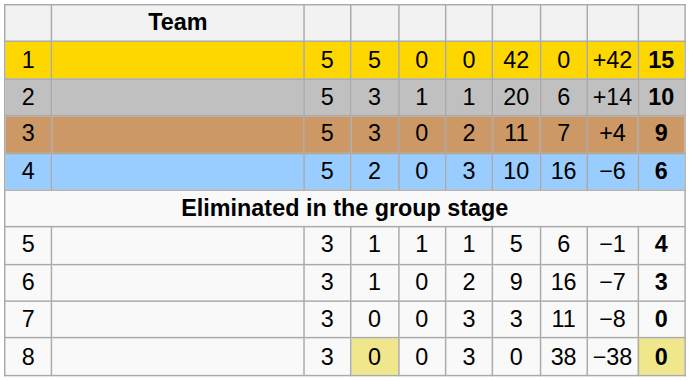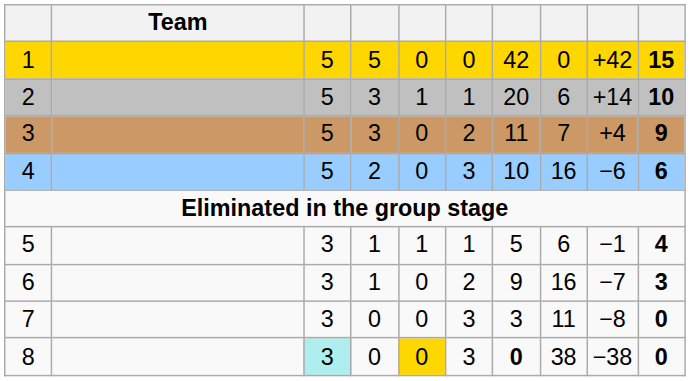(327, 356) no background -> (327, 356) paleturquoise background
(375, 356) khaki background -> (375, 356) no background
(422, 356) no background -> (422, 356) gold background
(516, 356) normal -> (516, 356) bold
(661, 356) khaki background -> (661, 356) no background
